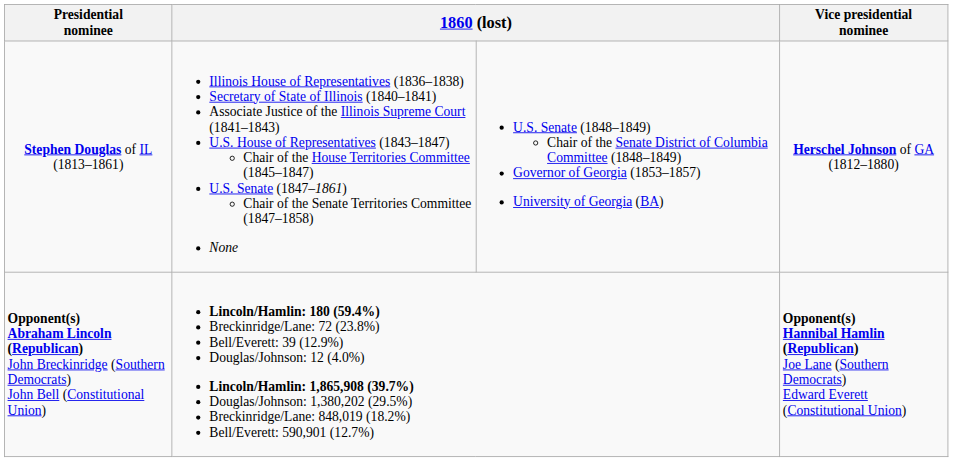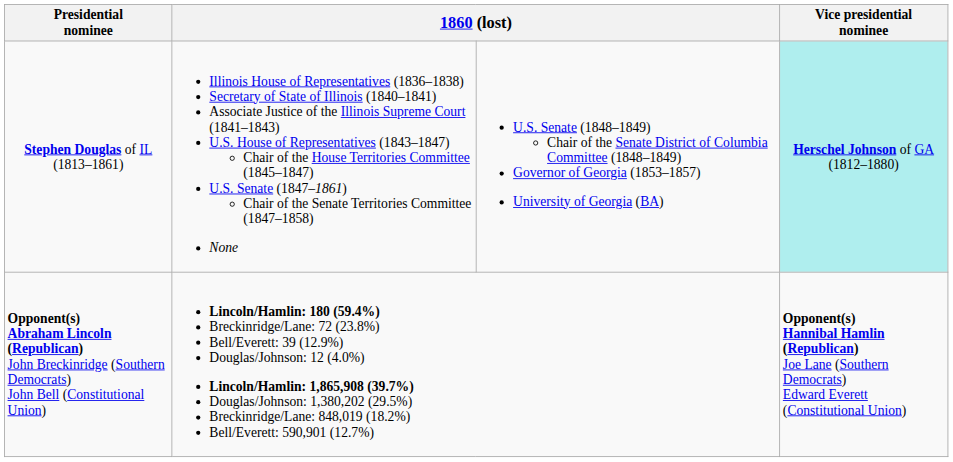(864, 156) no background -> (864, 156) paleturquoise background
